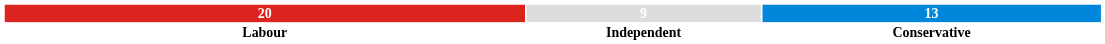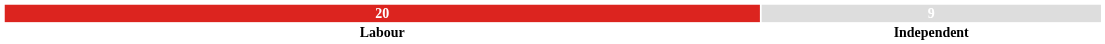- column: (932, 13)
